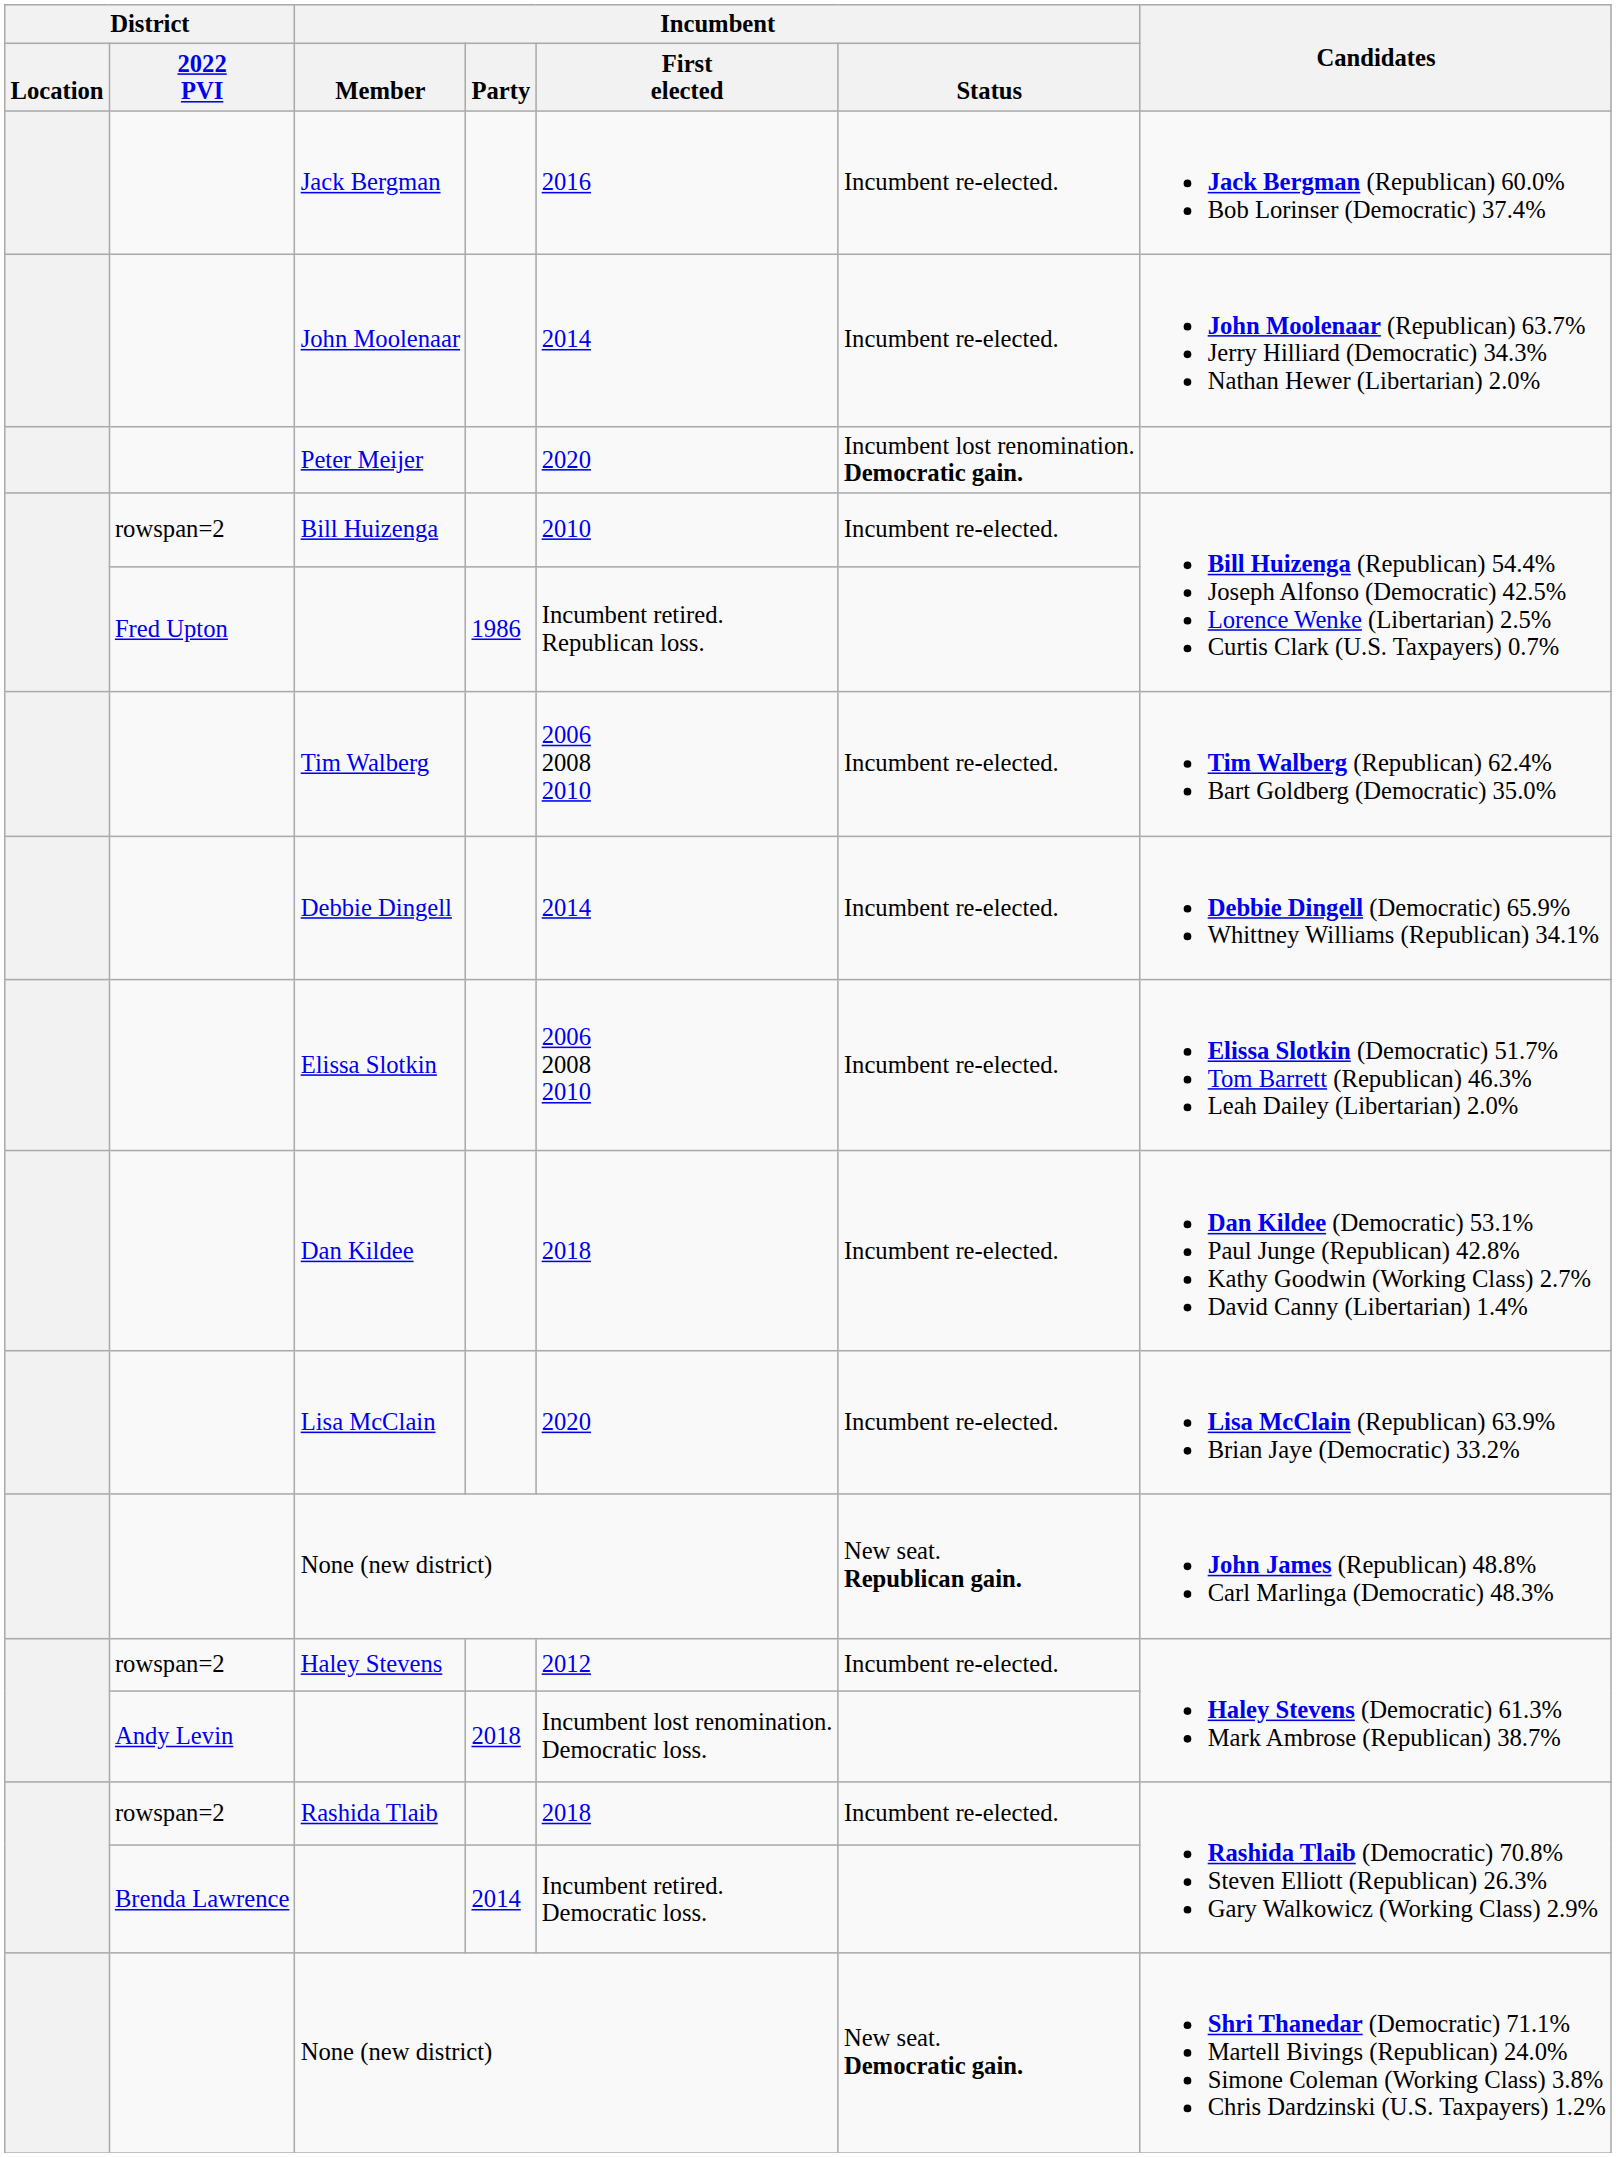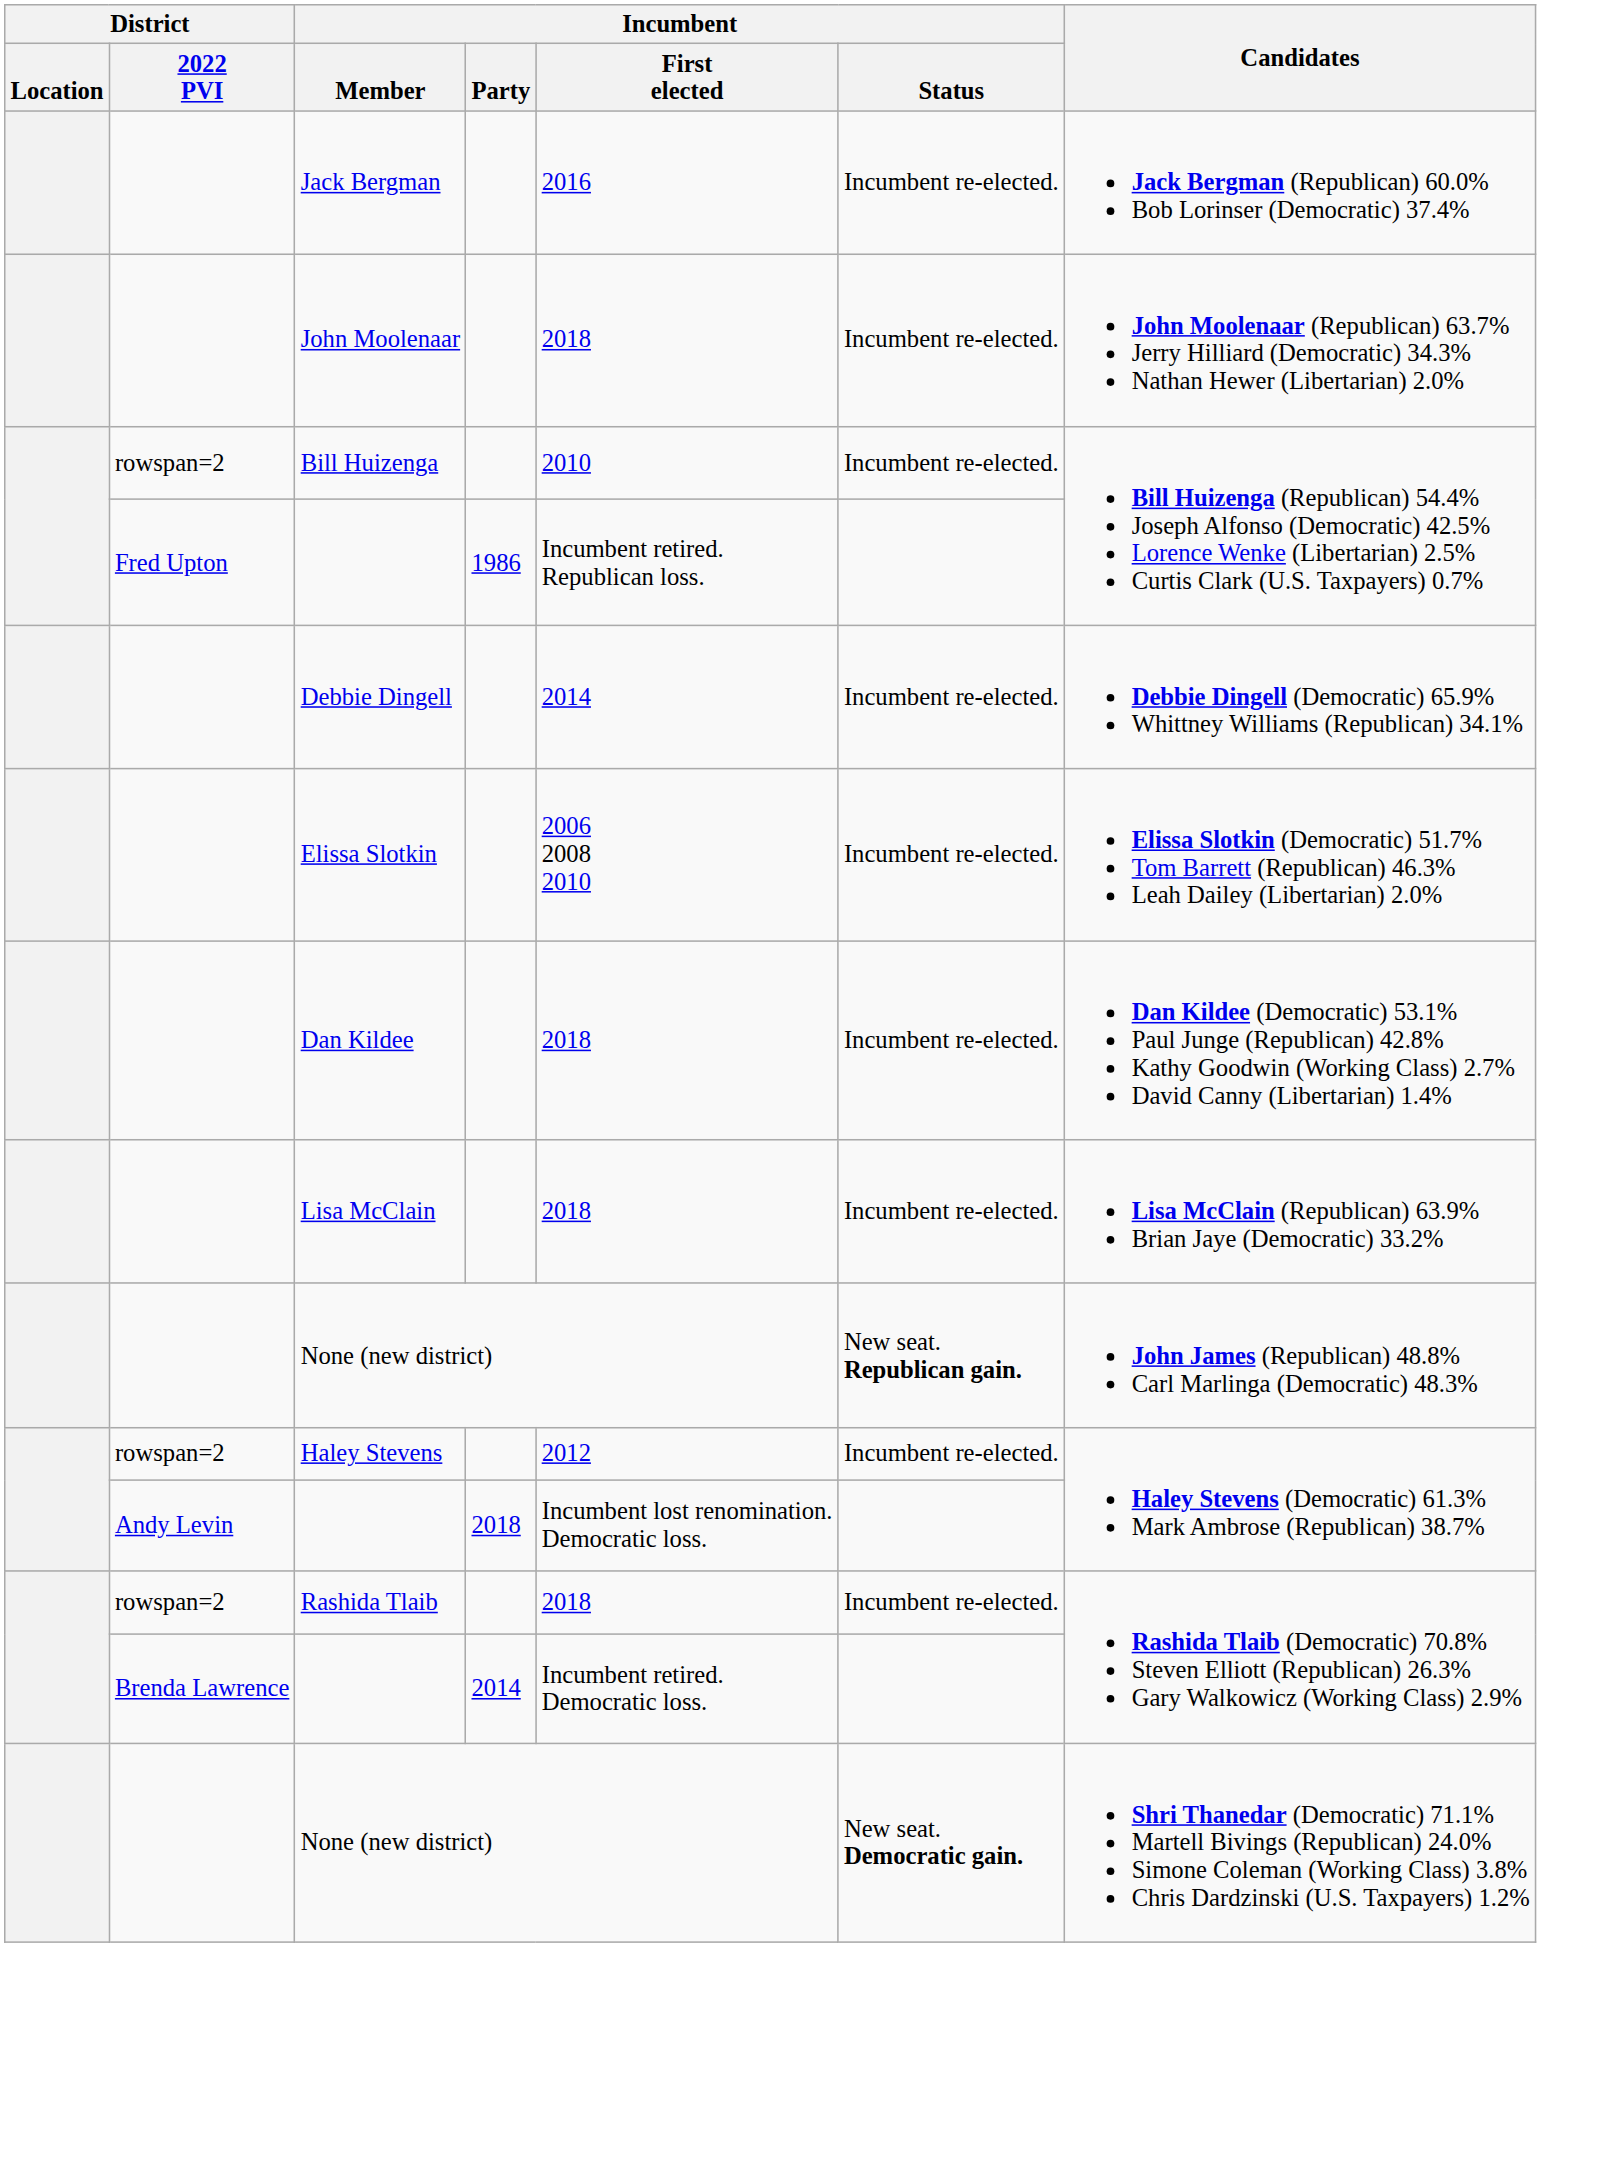(566, 339) 2014 -> (566, 339) 2018
- row: (202, 459)
- row: (202, 764)
(566, 1421) 2020 -> (566, 1211) 2018
